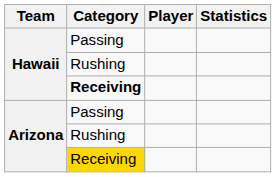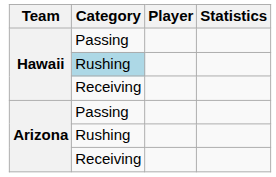(98, 64) no background -> (103, 64) lightblue background
(106, 88) bold -> (108, 88) normal
(103, 159) gold background -> (108, 159) no background
